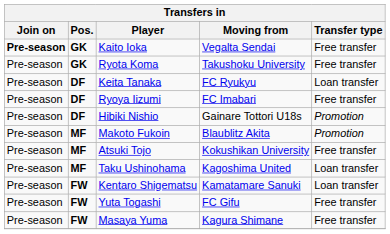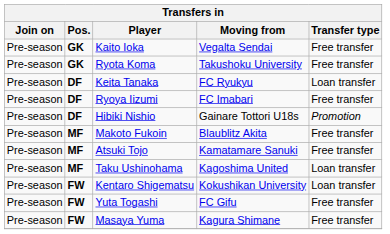(36, 47) bold -> (35, 47) normal
(339, 133) Promotion -> (342, 133) Free transfer
(256, 151) Kokushikan University -> (248, 151) Kamatamare Sanuki
(251, 185) Kamatamare Sanuki -> (253, 185) Kokushikan University
